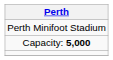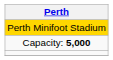(57, 27) no background -> (57, 27) gold background
